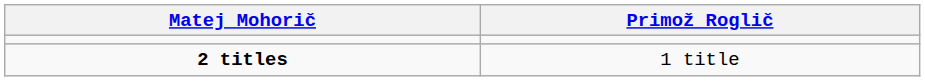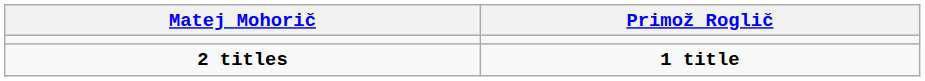(700, 60) normal -> (700, 60) bold
